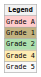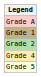(20, 67) no background -> (20, 67) lightyellow background
